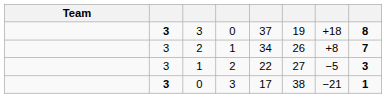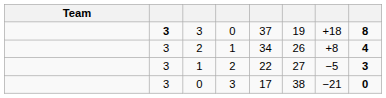(365, 48) 7 -> (365, 48) 4
(166, 84) bold -> (166, 84) normal
(365, 84) 1 -> (365, 84) 0
